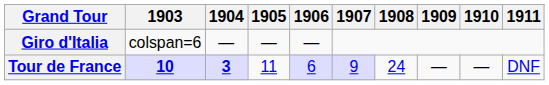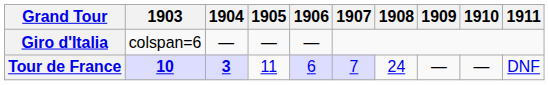(354, 67) 9 -> (354, 67) 7
